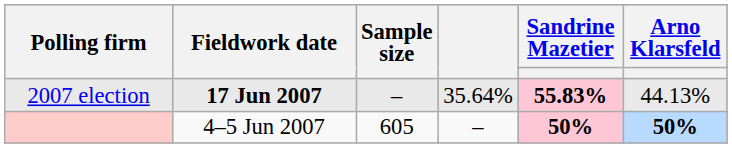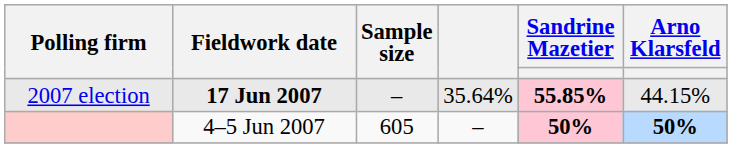(571, 95) 55.83% -> (571, 95) 55.85%
(675, 95) 44.13% -> (675, 95) 44.15%
